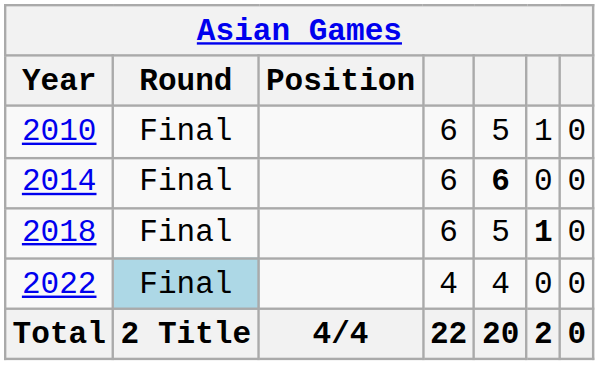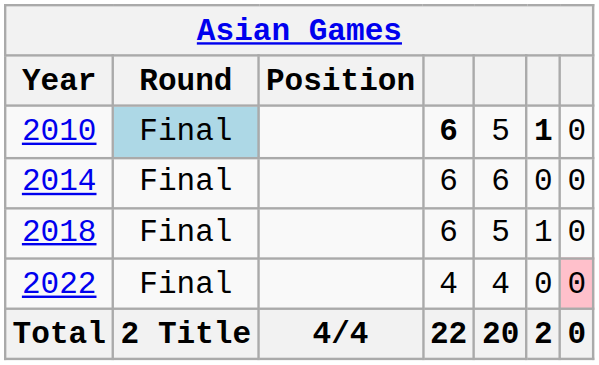(186, 132) no background -> (186, 132) lightblue background
(449, 132) normal -> (449, 132) bold
(543, 132) normal -> (543, 132) bold
(501, 182) bold -> (501, 182) normal
(543, 233) bold -> (543, 233) normal
(186, 284) lightblue background -> (186, 284) no background
(577, 284) no background -> (577, 284) pink background
